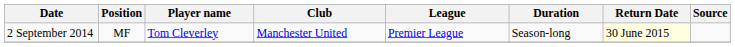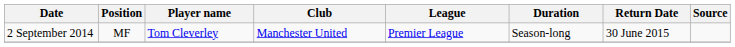(638, 32) lightyellow background -> (638, 32) no background
